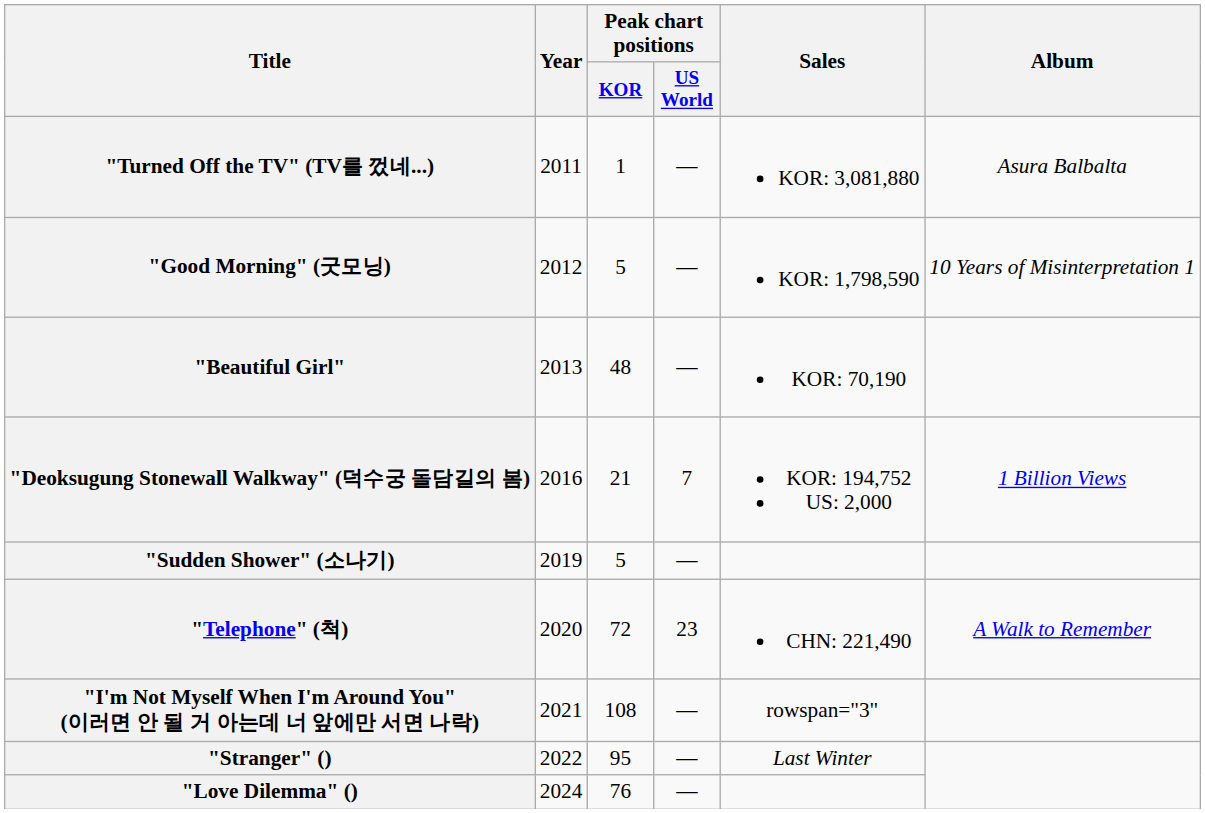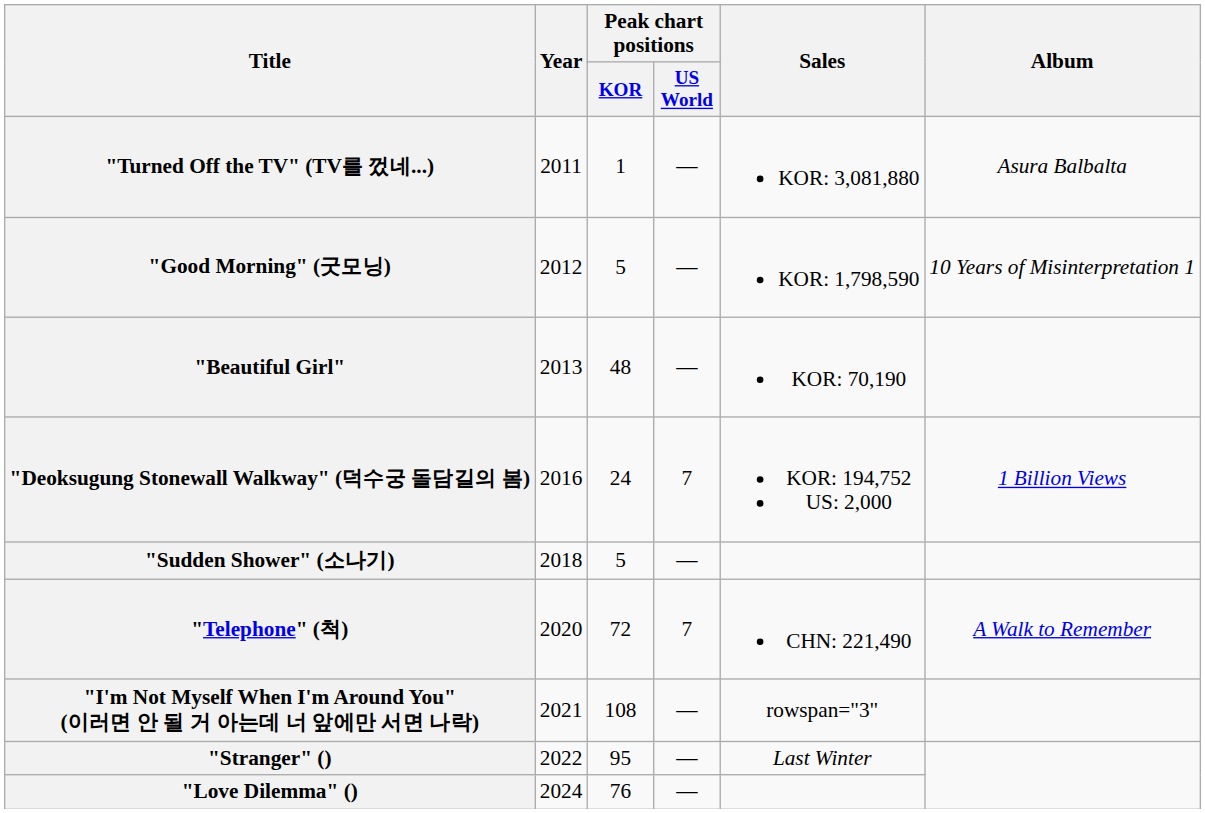(620, 479) 21 -> (620, 479) 24
(561, 560) 2019 -> (561, 560) 2018
(687, 629) 23 -> (687, 629) 7
